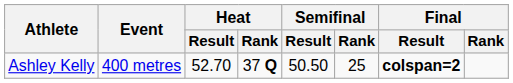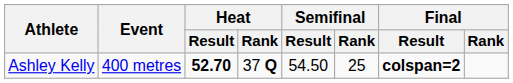(211, 66) normal -> (211, 66) bold
(308, 66) 50.50 -> (308, 66) 54.50
